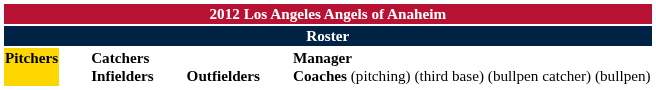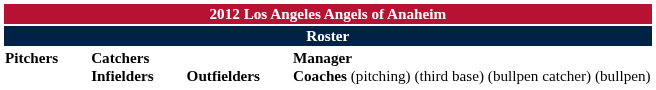(32, 58) gold background -> (32, 58) no background
